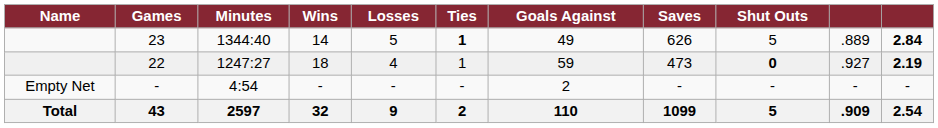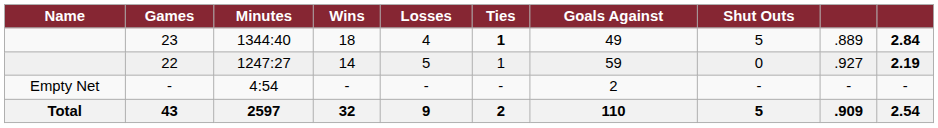- column: (680, 16)
(320, 39) 14 -> (347, 39) 18
(393, 39) 5 -> (426, 39) 4
(320, 63) 18 -> (347, 63) 14
(393, 63) 4 -> (426, 63) 5
(773, 63) bold -> (759, 63) normal
